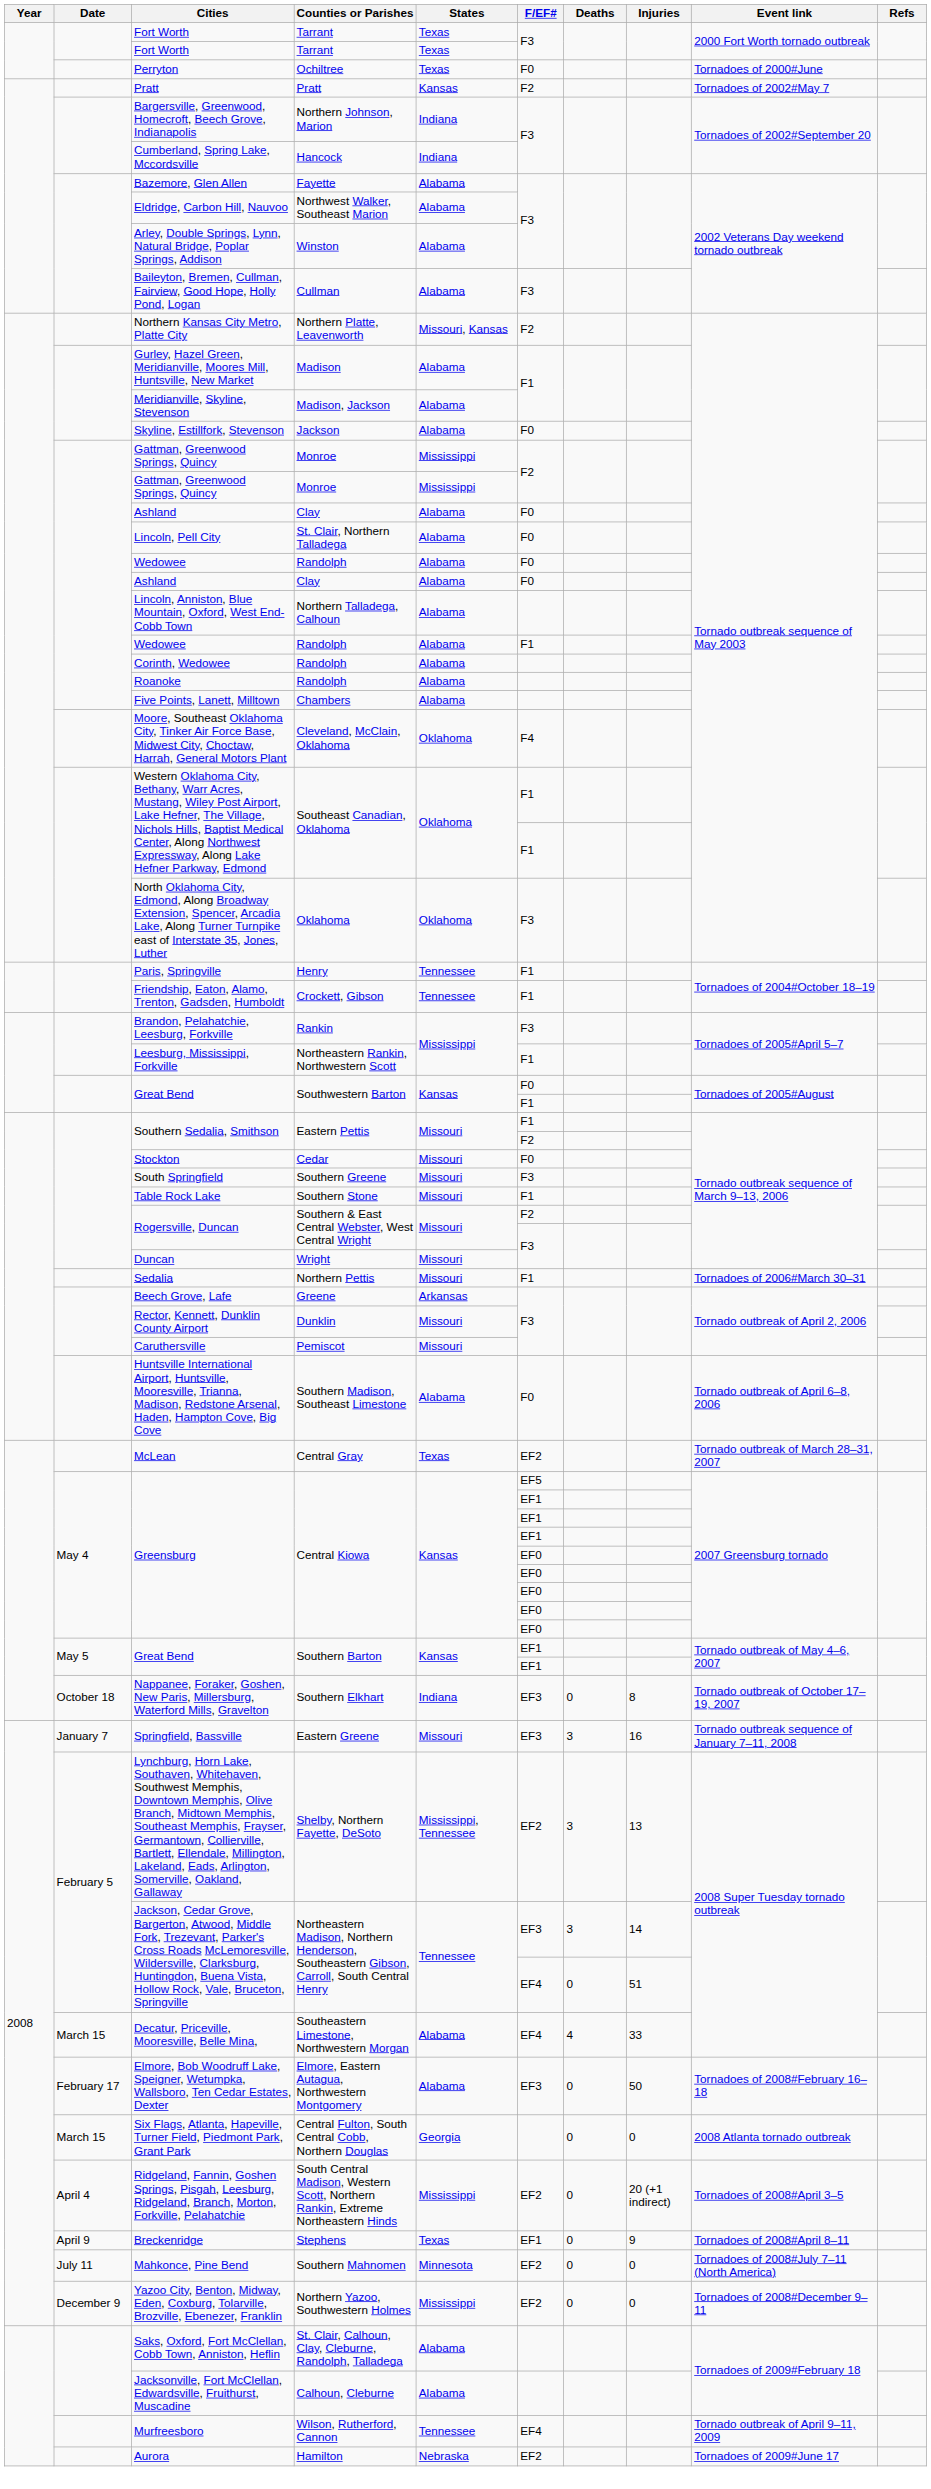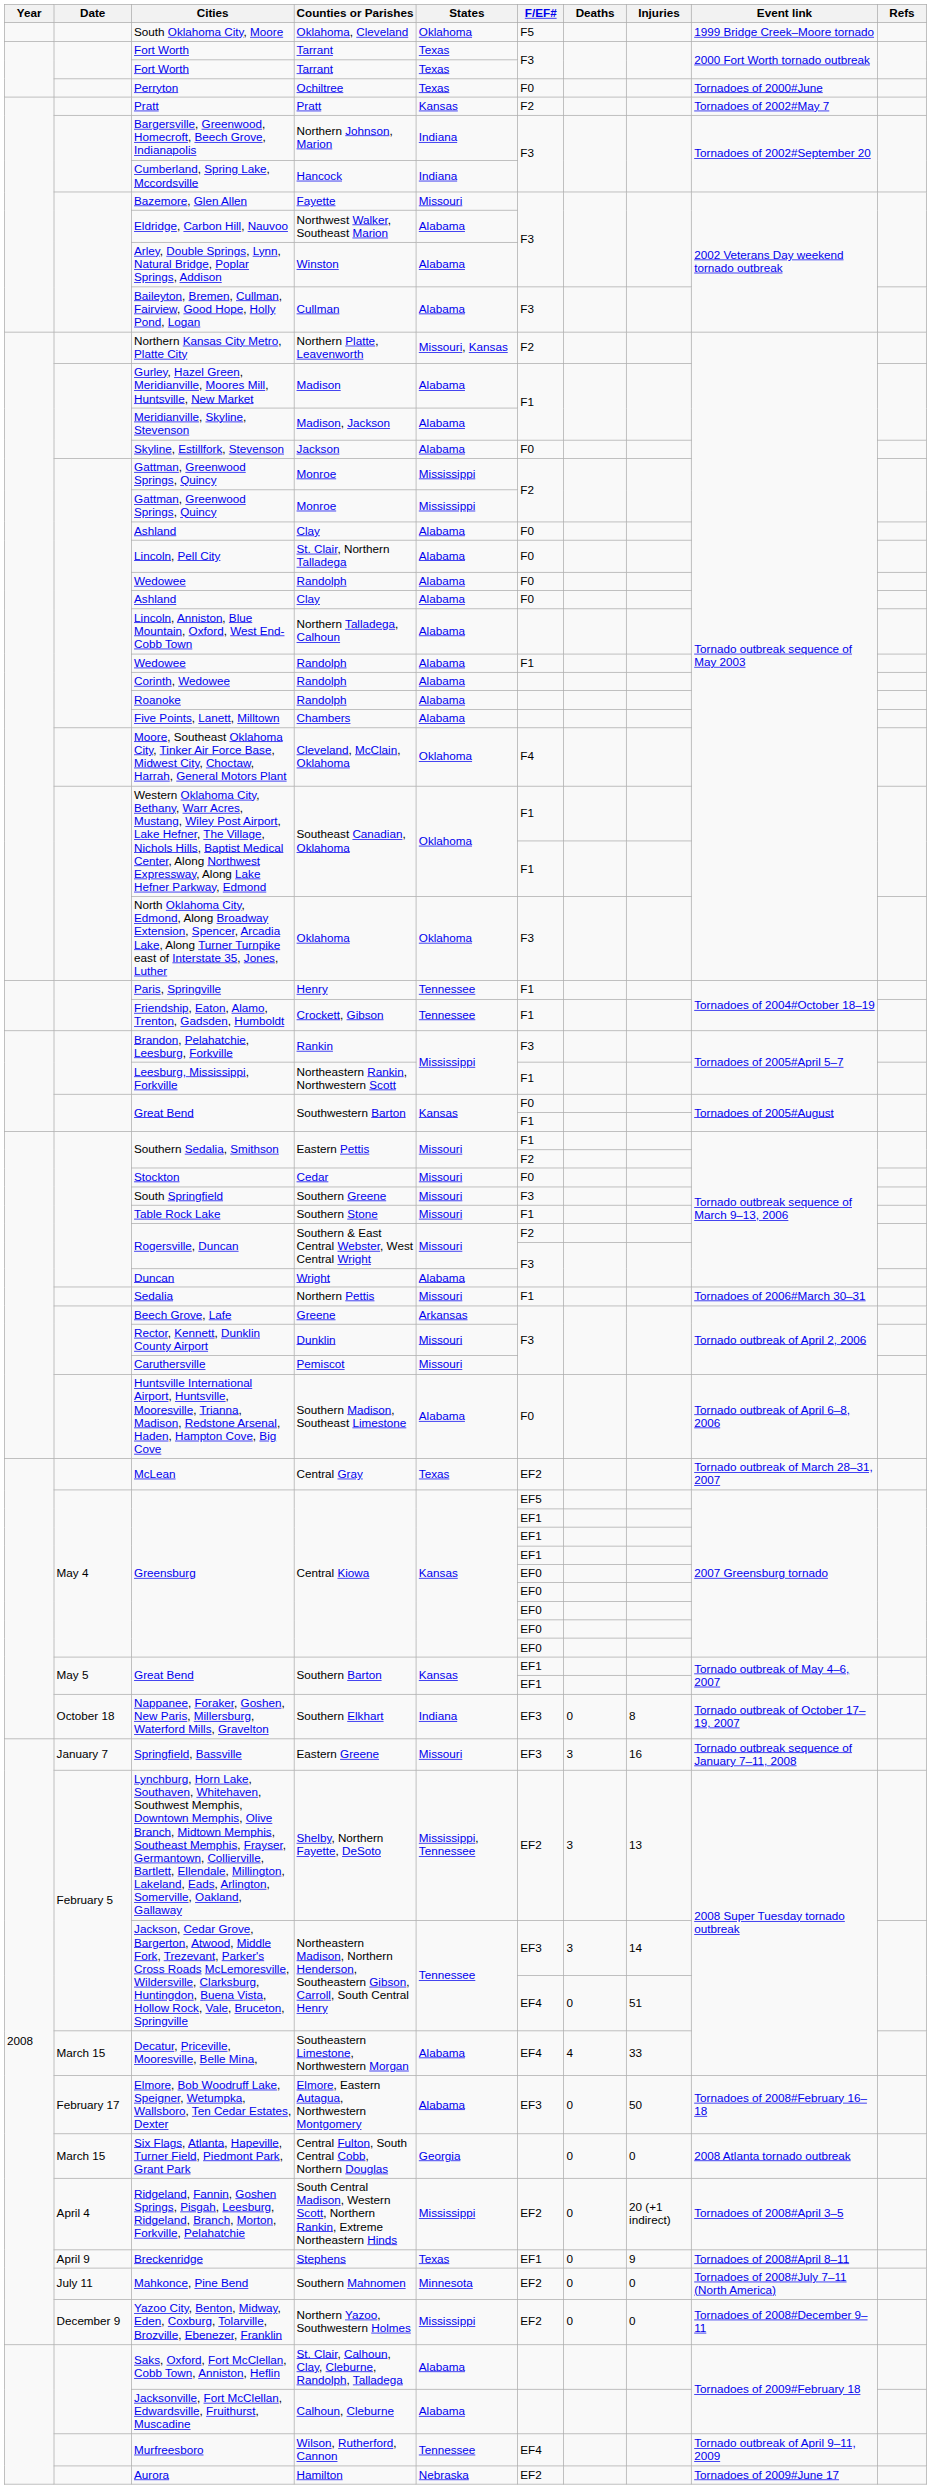+ row: (209, 32)
(442, 182) Alabama -> (441, 201) Missouri
(441, 1259) Missouri -> (442, 1277) Alabama
